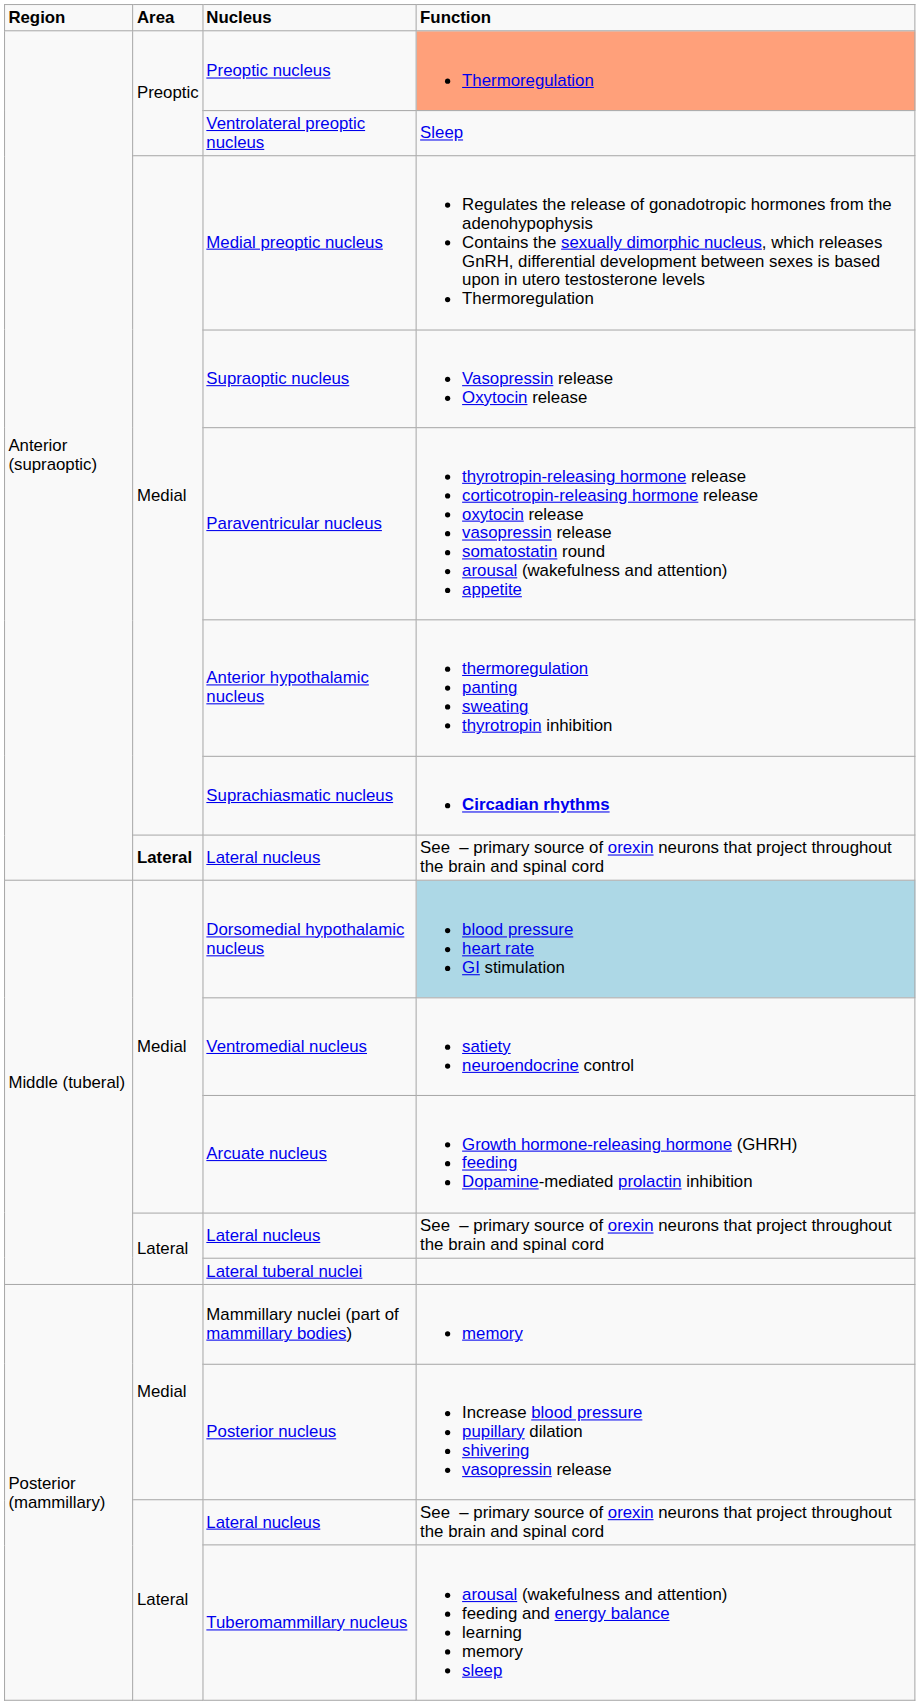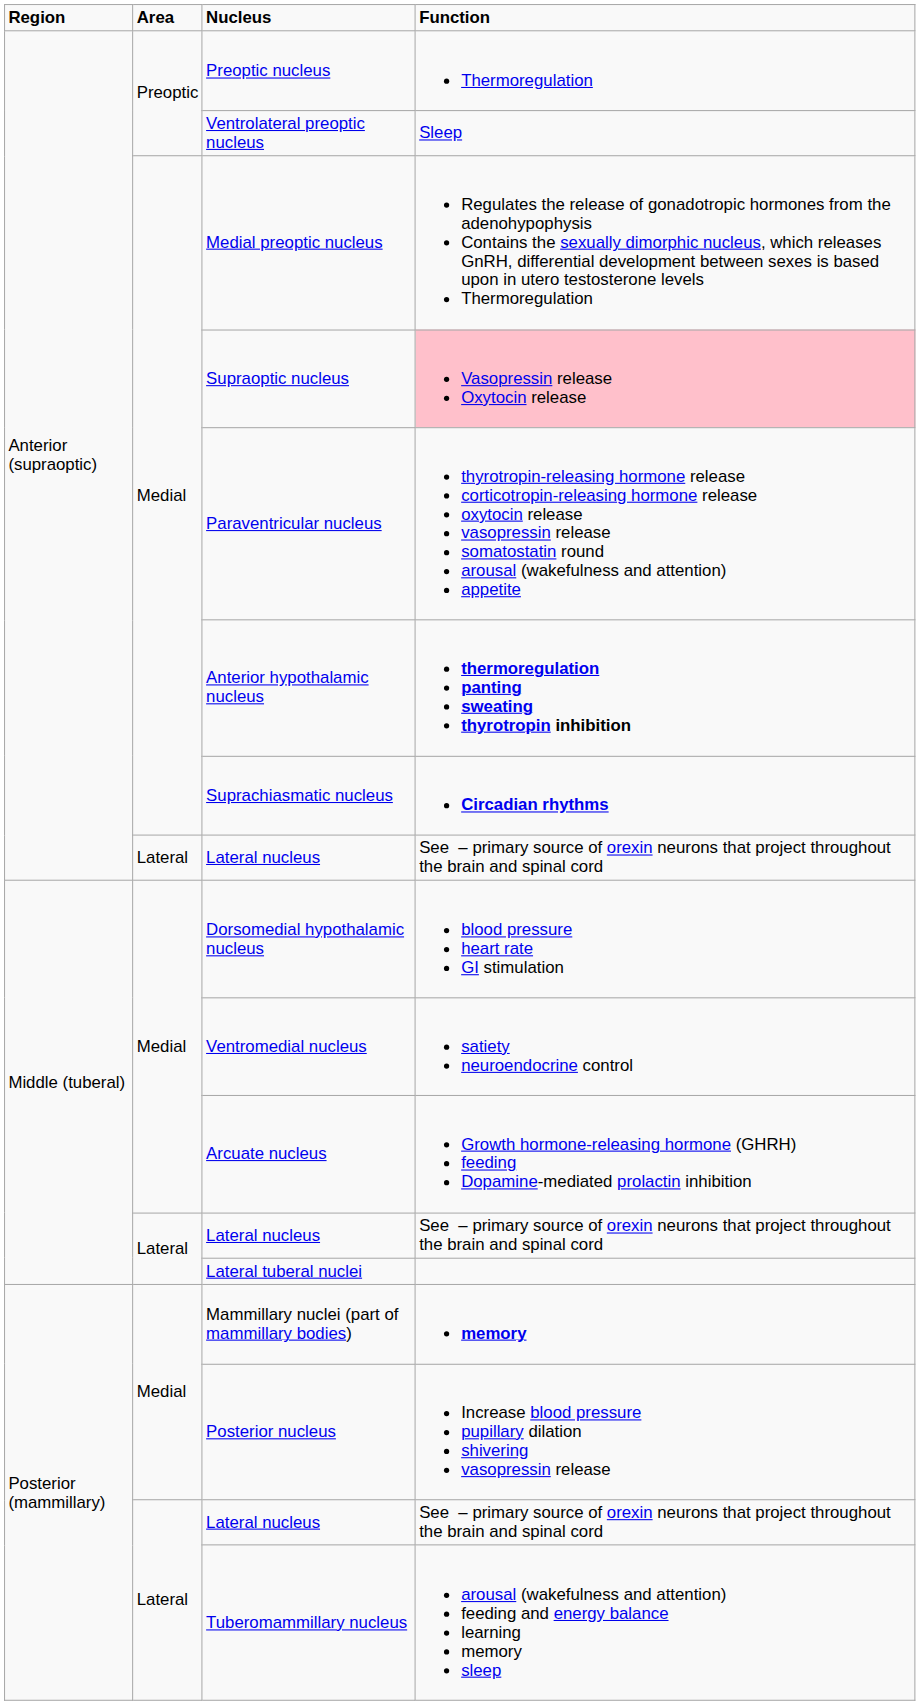(666, 80) lightsalmon background -> (665, 80) no background
(666, 388) no background -> (665, 388) pink background
(666, 697) normal -> (665, 697) bold
(165, 857) bold -> (162, 857) normal
(666, 949) lightblue background -> (665, 949) no background
(666, 1334) normal -> (665, 1334) bold
